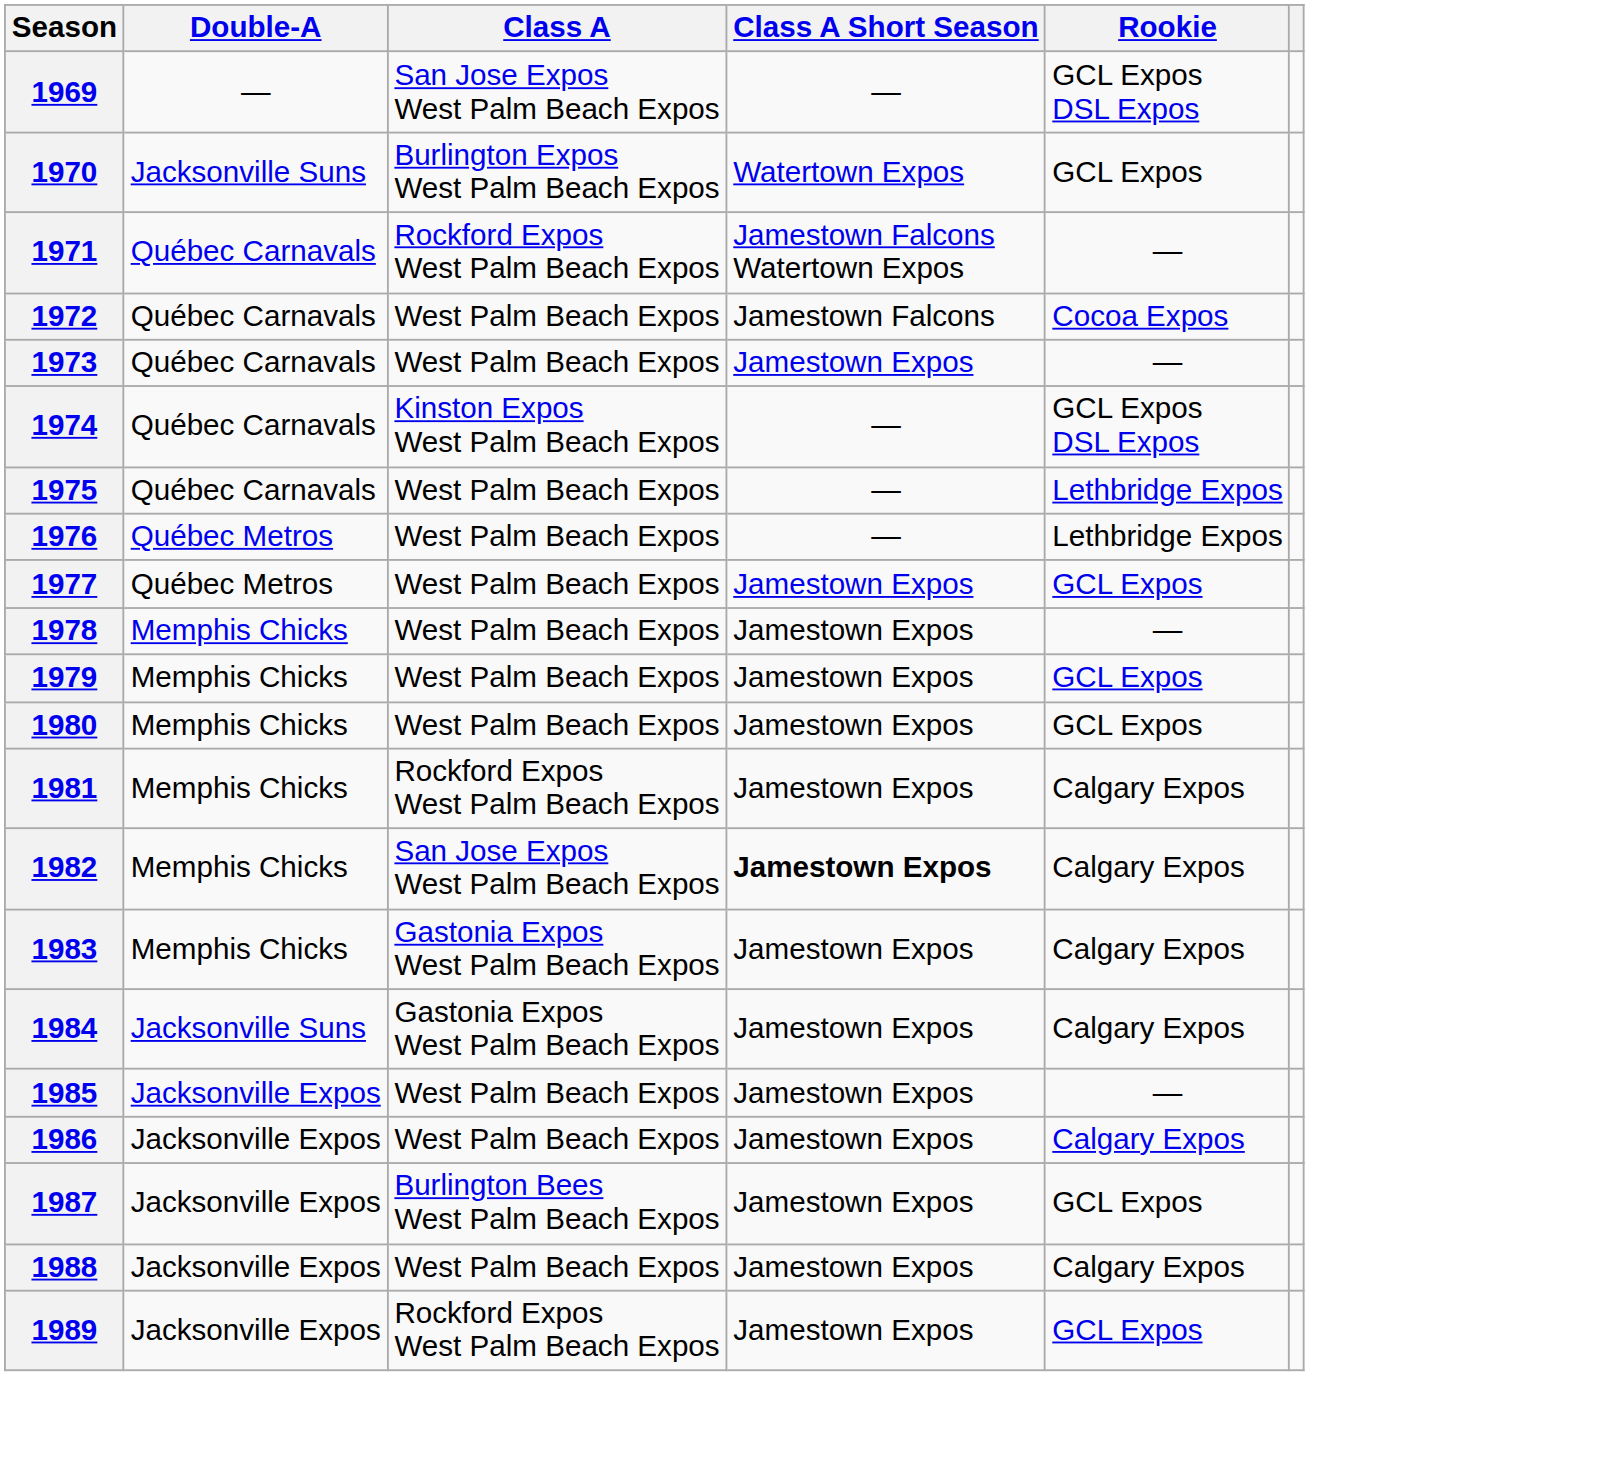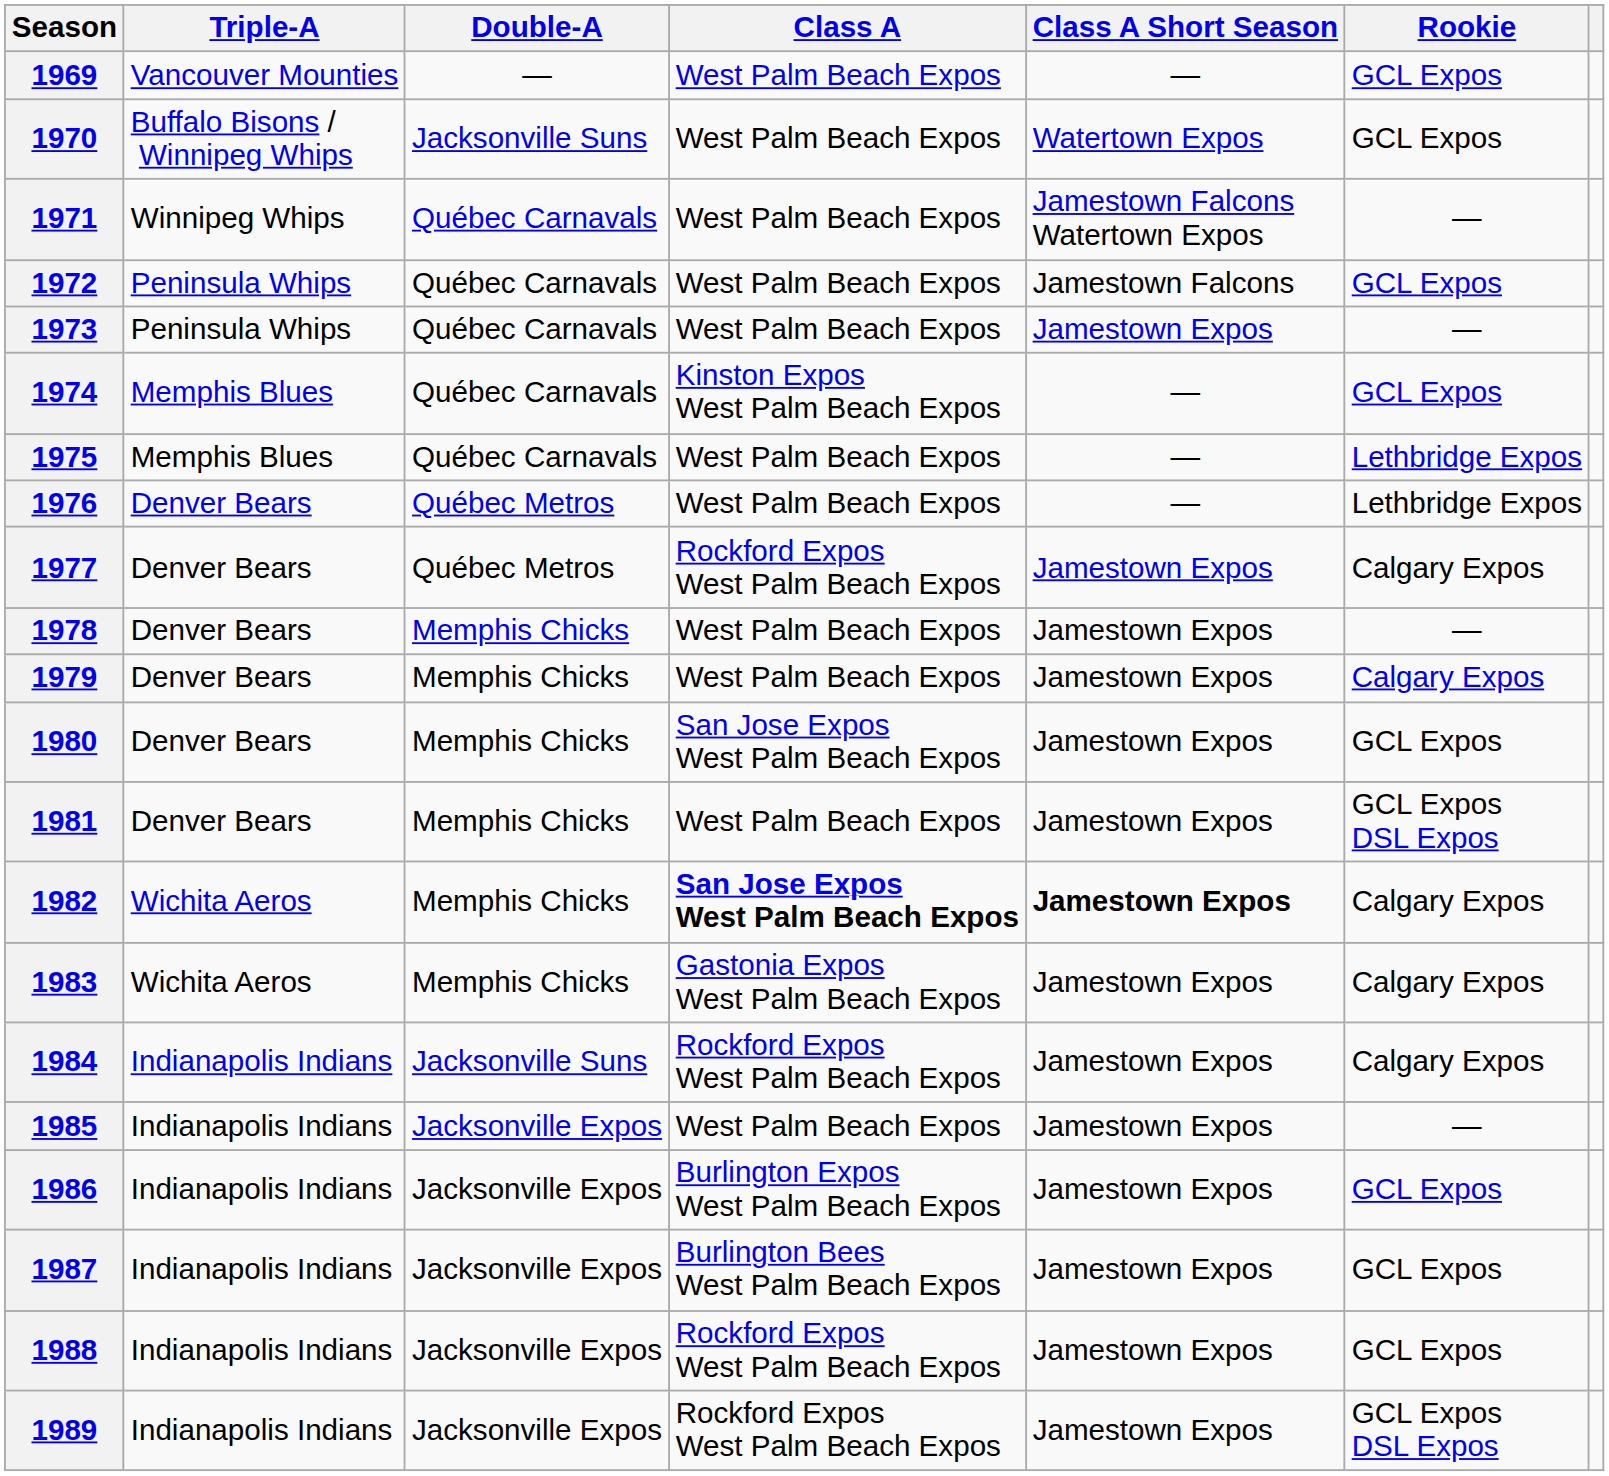+ column: (265, 27)
(557, 91) San Jose Expos West Palm Beach Expos -> (838, 74) West Palm Beach Expos
(1127, 91) GCL Expos DSL Expos -> (1427, 74) GCL Expos
(557, 171) Burlington Expos West Palm Beach Expos -> (838, 138) West Palm Beach Expos
(557, 252) Rockford Expos West Palm Beach Expos -> (838, 218) West Palm Beach Expos
(1140, 315) Cocoa Expos -> (1427, 282) GCL Expos
(1127, 426) GCL Expos DSL Expos -> (1427, 392) GCL Expos
(557, 583) West Palm Beach Expos -> (838, 567) Rockford Expos West Palm Beach Expos
(1127, 583) GCL Expos -> (1448, 567) Calgary Expos
(1127, 677) GCL Expos -> (1448, 677) Calgary Expos
(557, 724) West Palm Beach Expos -> (838, 741) San Jose Expos West Palm Beach Expos
(557, 788) Rockford Expos West Palm Beach Expos -> (838, 821) West Palm Beach Expos
(1149, 788) Calgary Expos -> (1427, 821) GCL Expos DSL Expos
(557, 868) normal -> (847, 901) bold
(557, 1028) Gastonia Expos West Palm Beach Expos -> (838, 1062) Rockford Expos West Palm Beach Expos
(557, 1139) West Palm Beach Expos -> (838, 1189) Burlington Expos West Palm Beach Expos
(1149, 1139) Calgary Expos -> (1427, 1189) GCL Expos
(557, 1266) West Palm Beach Expos -> (838, 1349) Rockford Expos West Palm Beach Expos
(1149, 1266) Calgary Expos -> (1427, 1349) GCL Expos
(1127, 1330) GCL Expos -> (1427, 1430) GCL Expos DSL Expos
